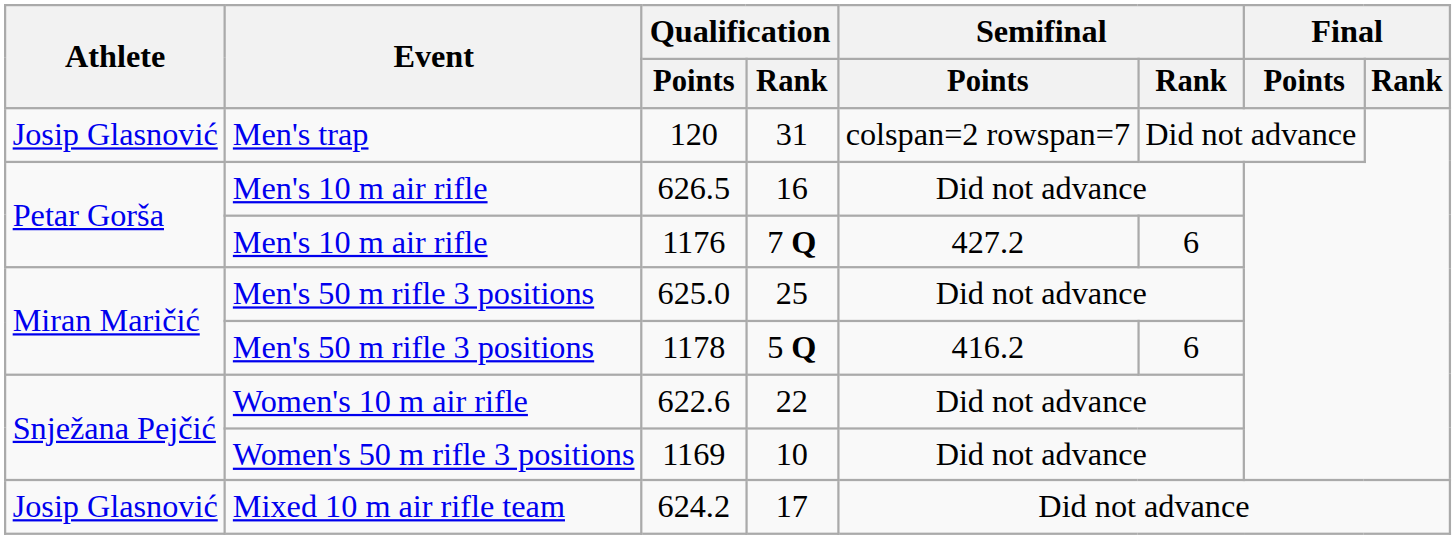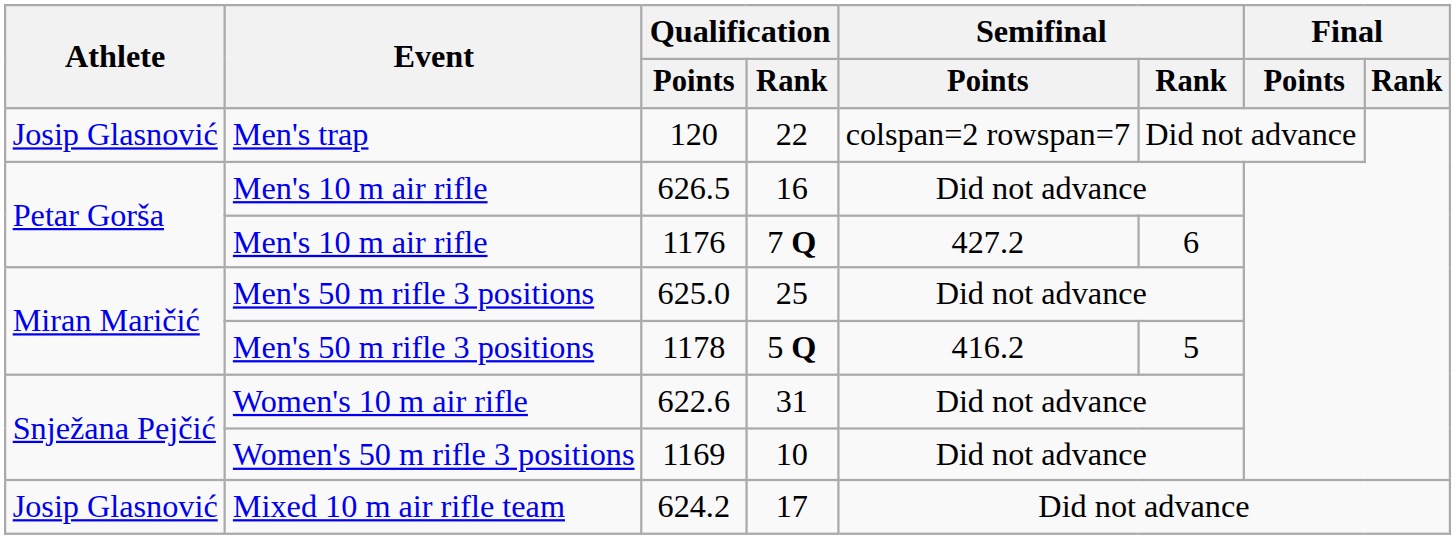(792, 135) 31 -> (792, 135) 22
(1191, 347) 6 -> (1191, 347) 5
(792, 401) 22 -> (792, 401) 31
